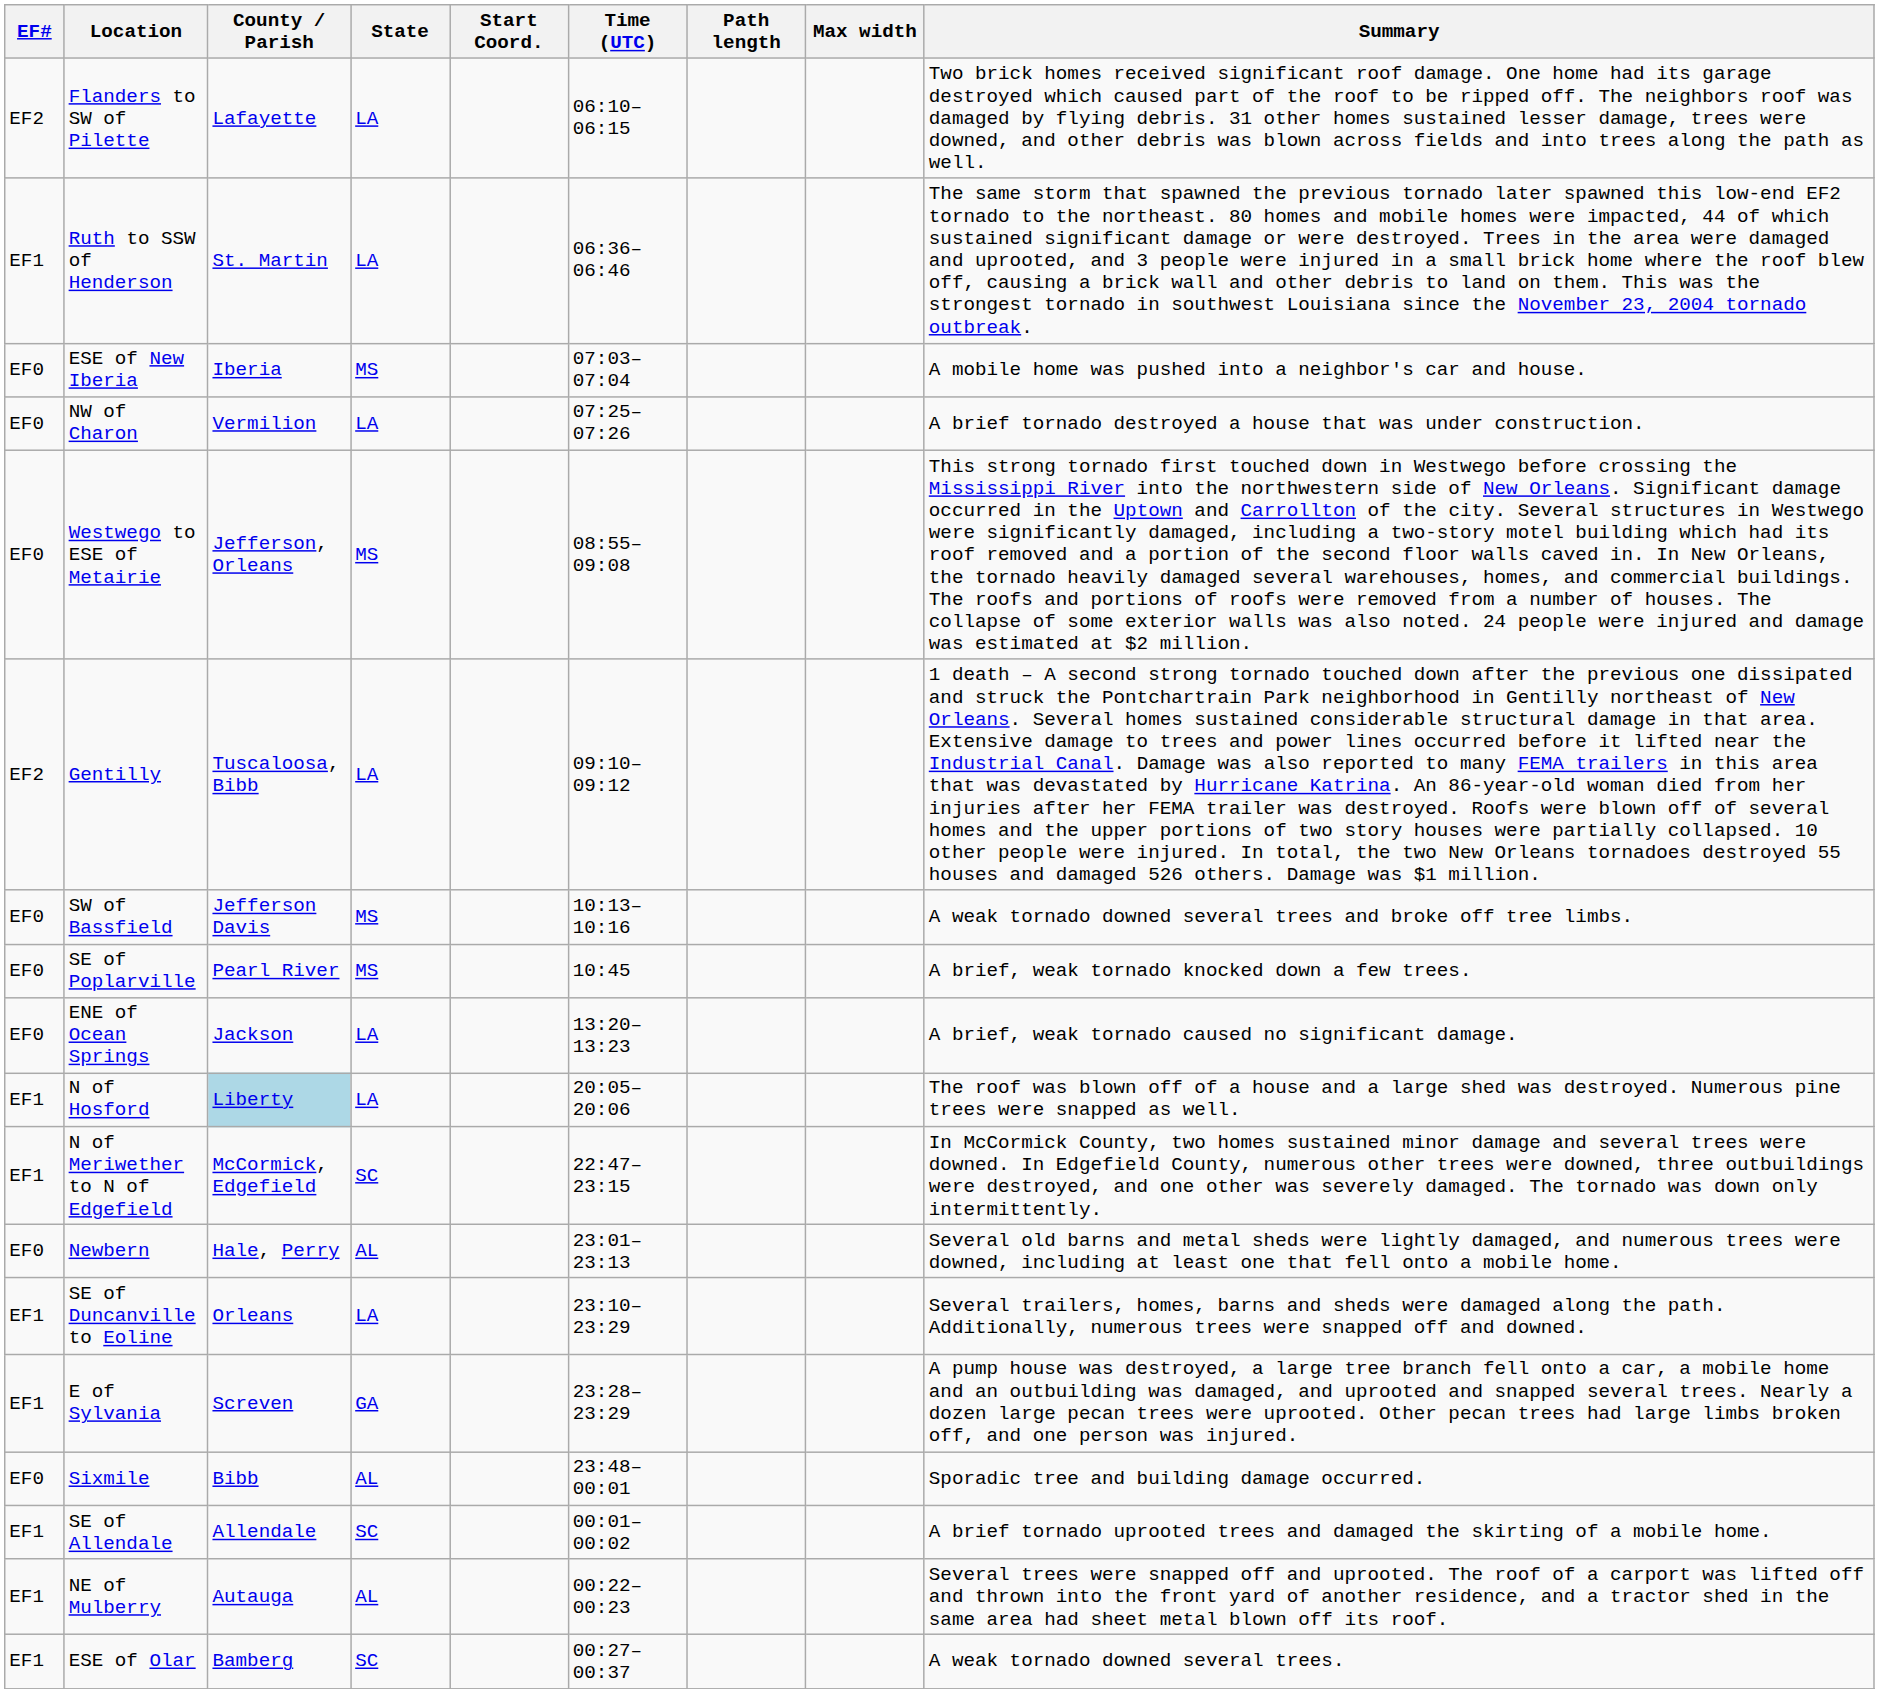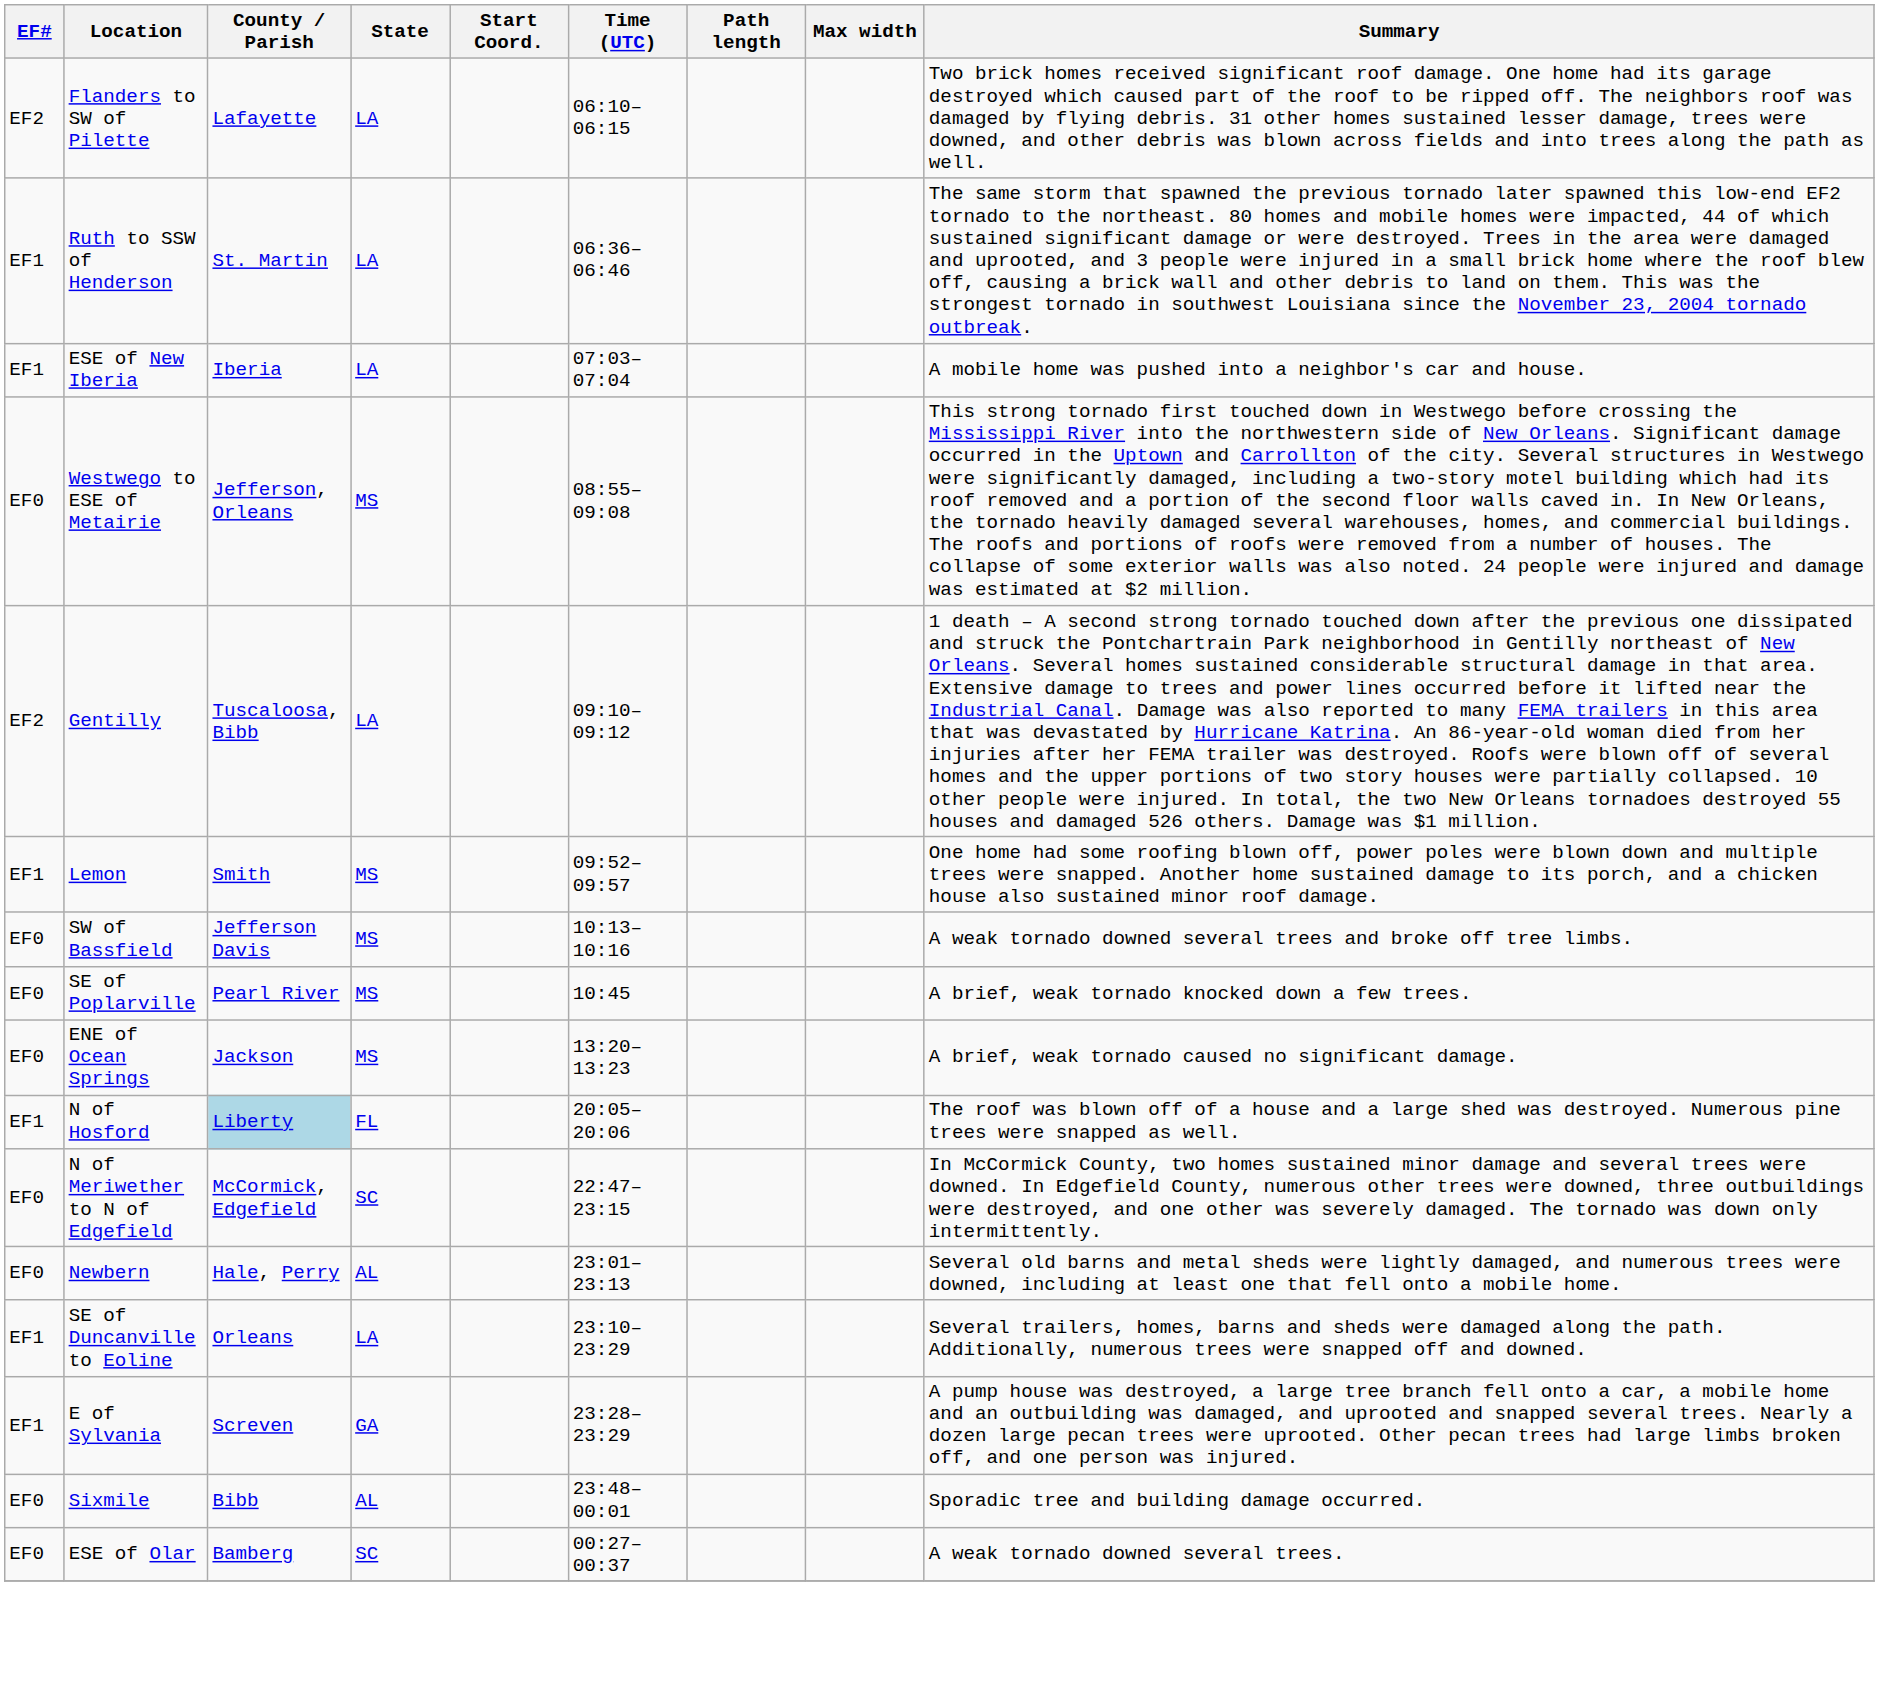(27, 370) EF0 -> (27, 370) EF1
(367, 370) MS -> (367, 370) LA
- row: (103, 423)
+ row: (98, 875)
(367, 1035) LA -> (367, 1057) MS
(367, 1100) LA -> (367, 1122) FL
(27, 1176) EF1 -> (27, 1198) EF0
- row: (121, 1532)
- row: (115, 1597)
(27, 1662) EF1 -> (27, 1554) EF0
